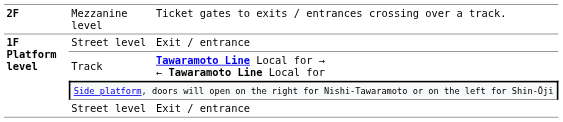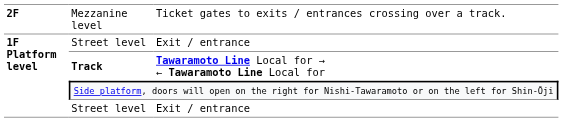(87, 66) normal -> (87, 66) bold
